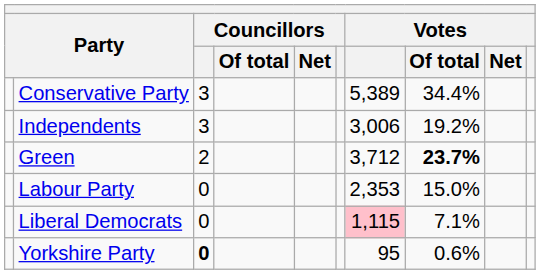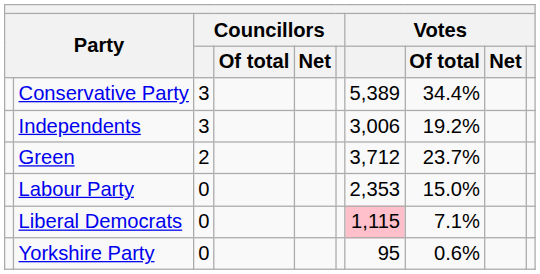(451, 157) bold -> (451, 157) normal
(204, 253) bold -> (204, 253) normal
